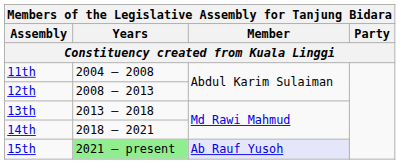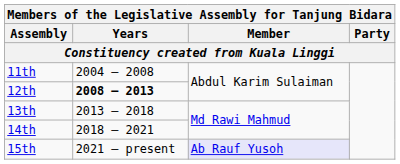(115, 91) normal -> (115, 91) bold
(126, 149) lightgreen background -> (126, 149) no background
